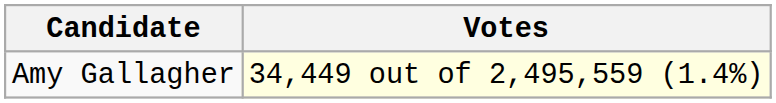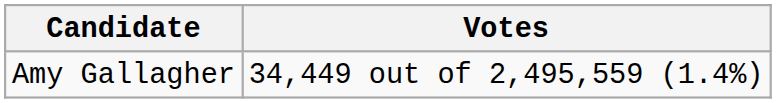(506, 75) lightyellow background -> (506, 75) no background
